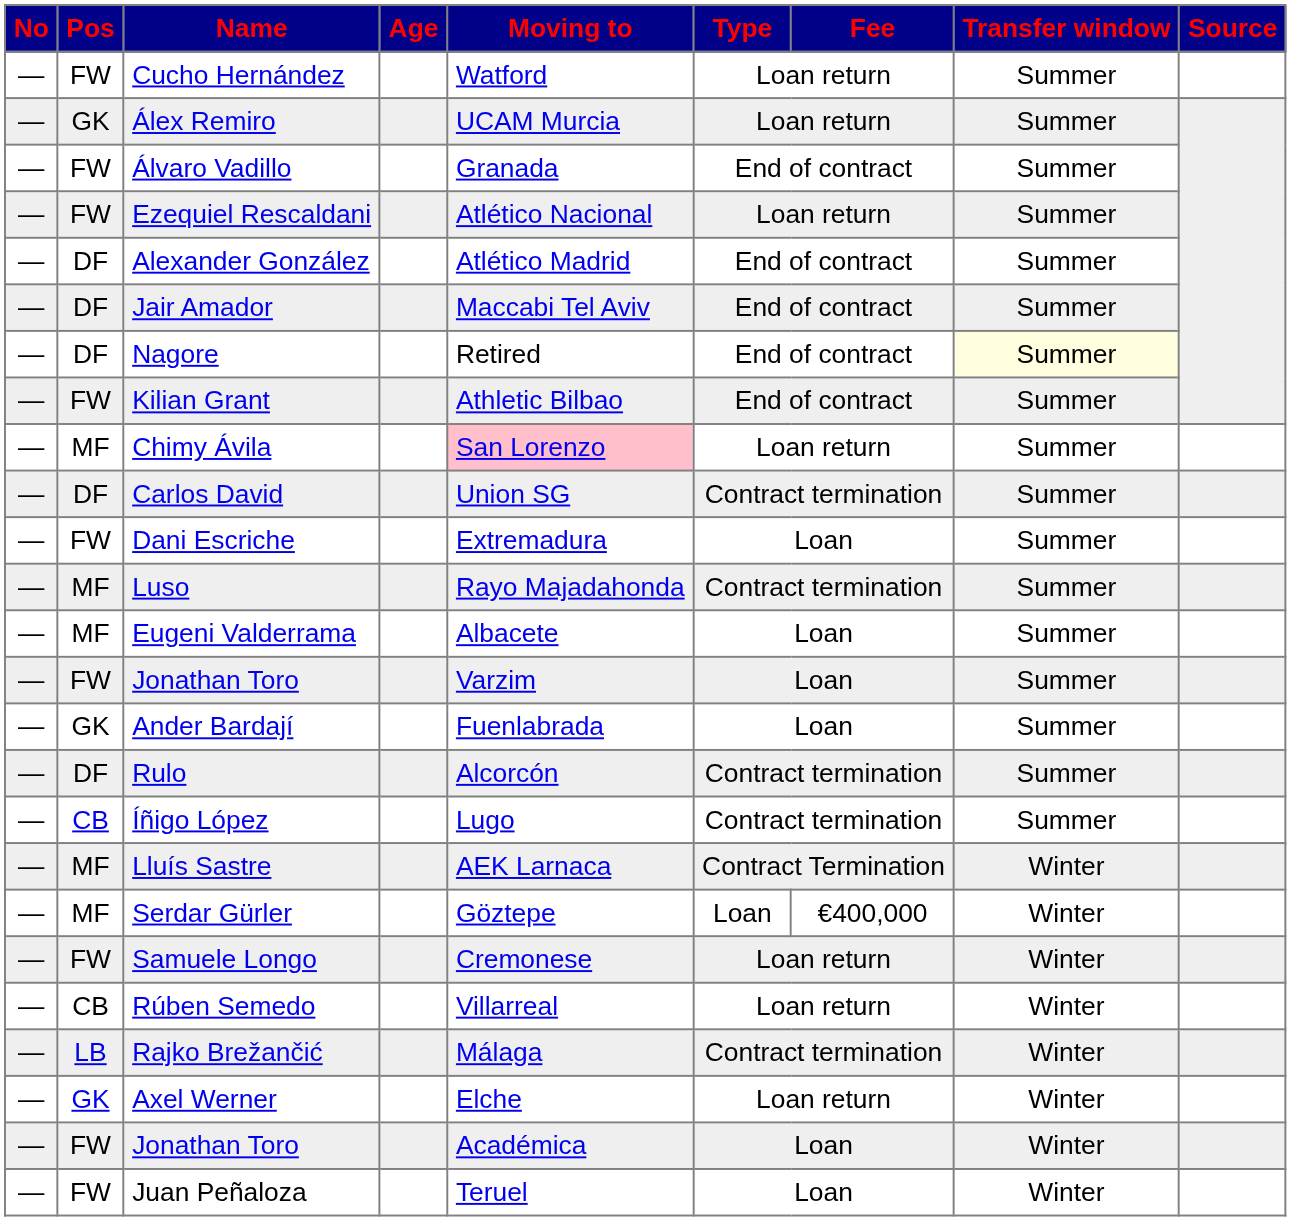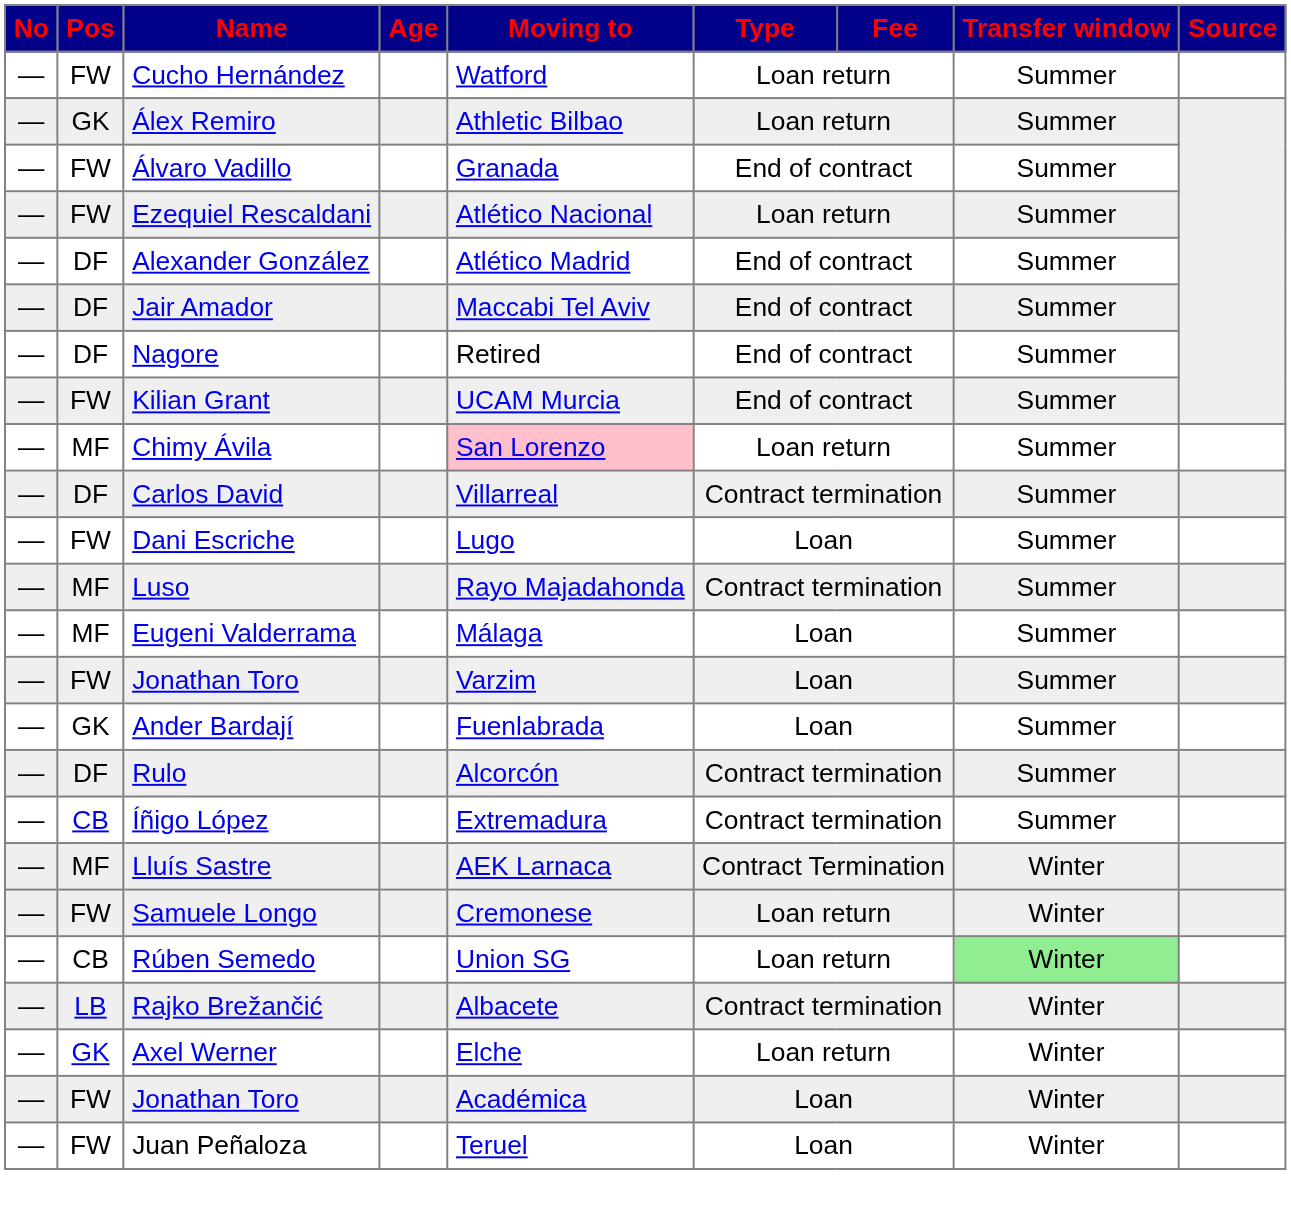(538, 121) UCAM Murcia -> (539, 121) Athletic Bilbao
(1066, 354) lightyellow background -> (1066, 354) no background
(539, 401) Athletic Bilbao -> (538, 401) UCAM Murcia
(513, 494) Union SG -> (507, 494) Villarreal
(531, 540) Extremadura -> (485, 540) Lugo
(507, 634) Albacete -> (499, 634) Málaga
(485, 820) Lugo -> (531, 820) Extremadura
- row: (90, 913)
(507, 1006) Villarreal -> (513, 959) Union SG
(1066, 1006) no background -> (1066, 959) lightgreen background
(499, 1053) Málaga -> (507, 1006) Albacete
